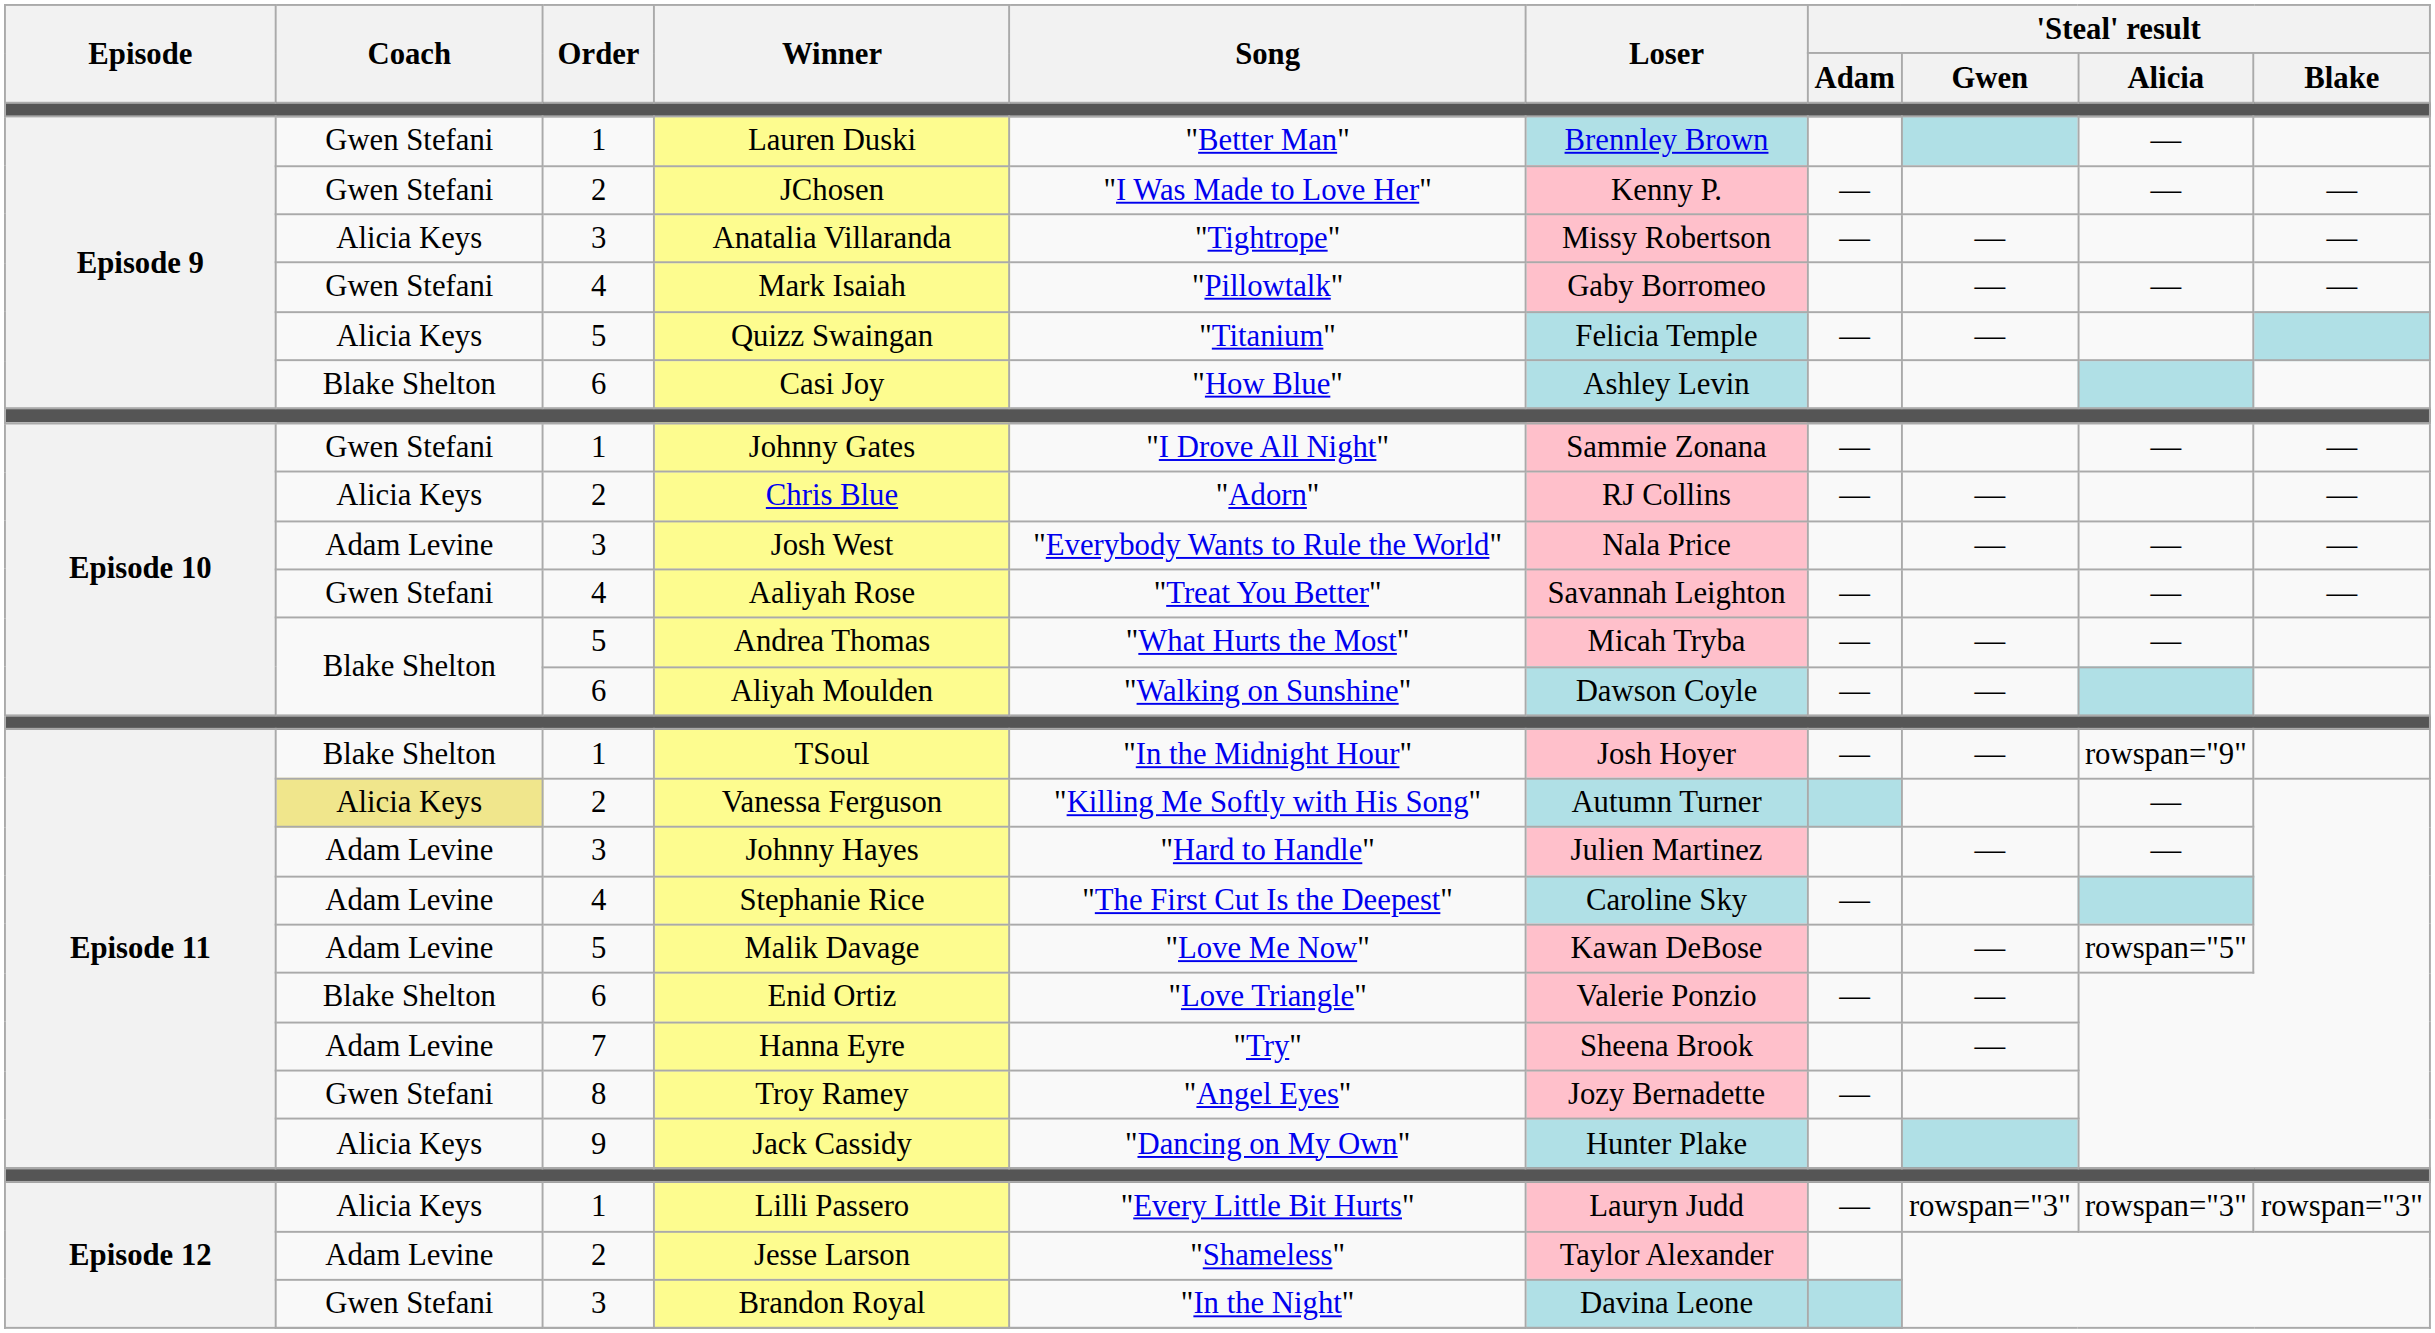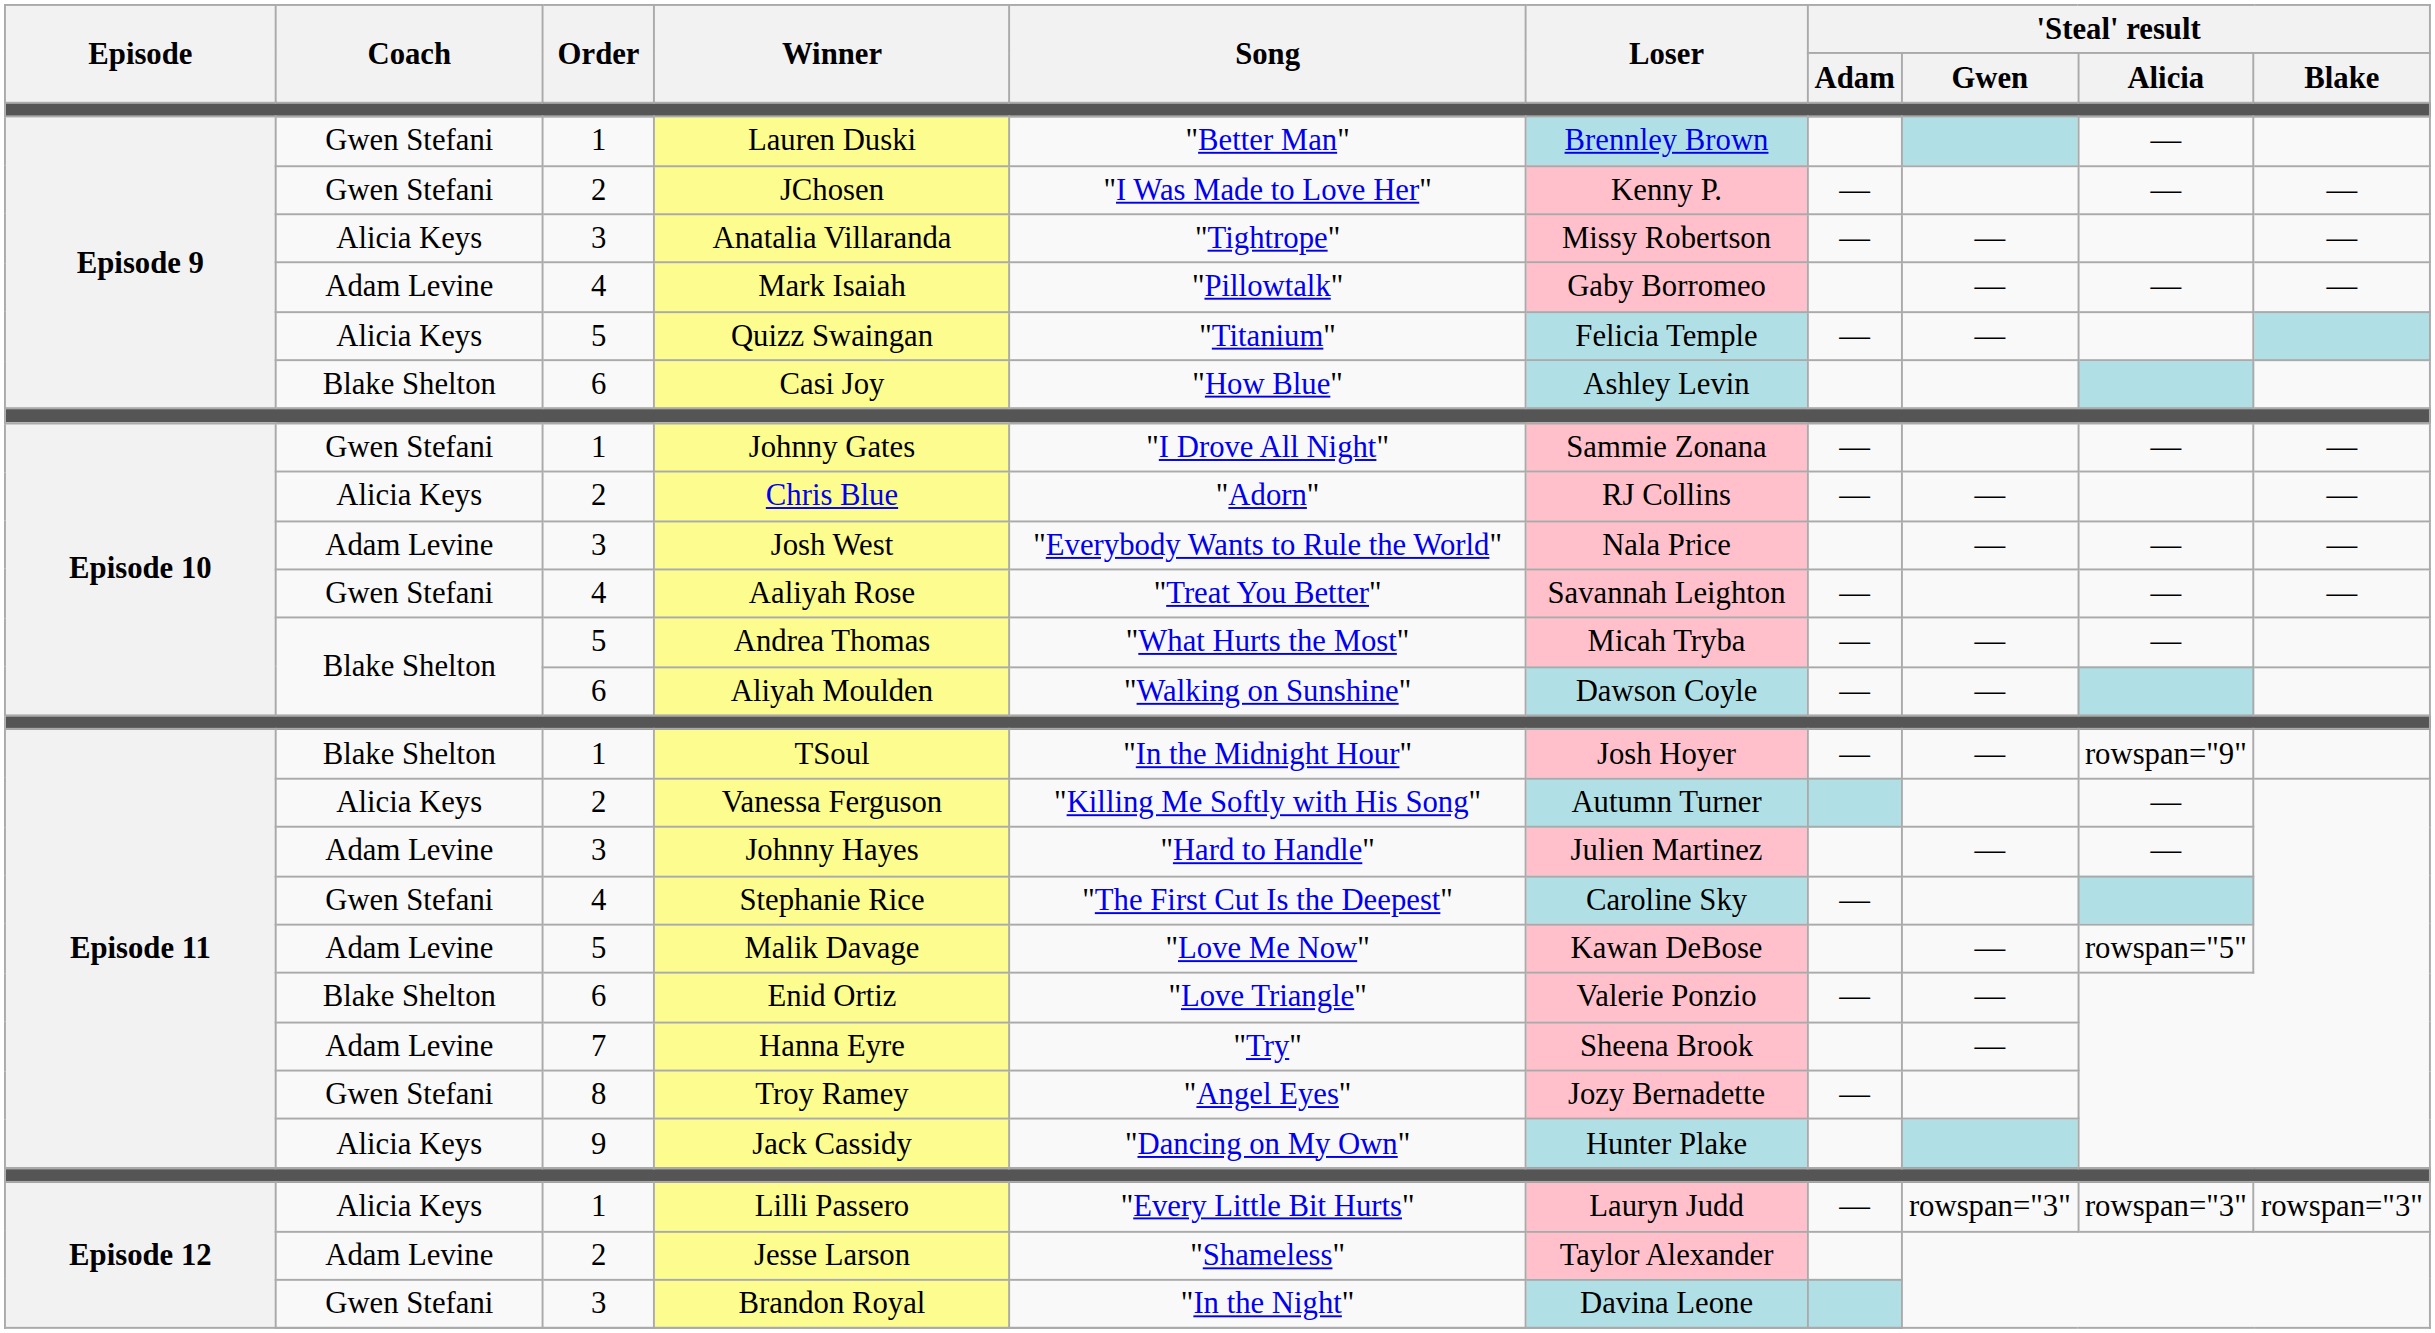(409, 286) Gwen Stefani -> (409, 286) Adam Levine
(409, 802) khaki background -> (409, 802) no background
(409, 899) Adam Levine -> (409, 899) Gwen Stefani
